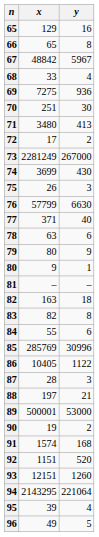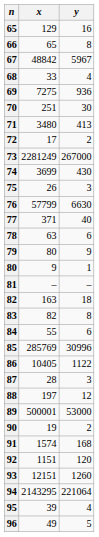(86, 396) 21 -> (86, 396) 12
(84, 460) 520 -> (84, 460) 120
